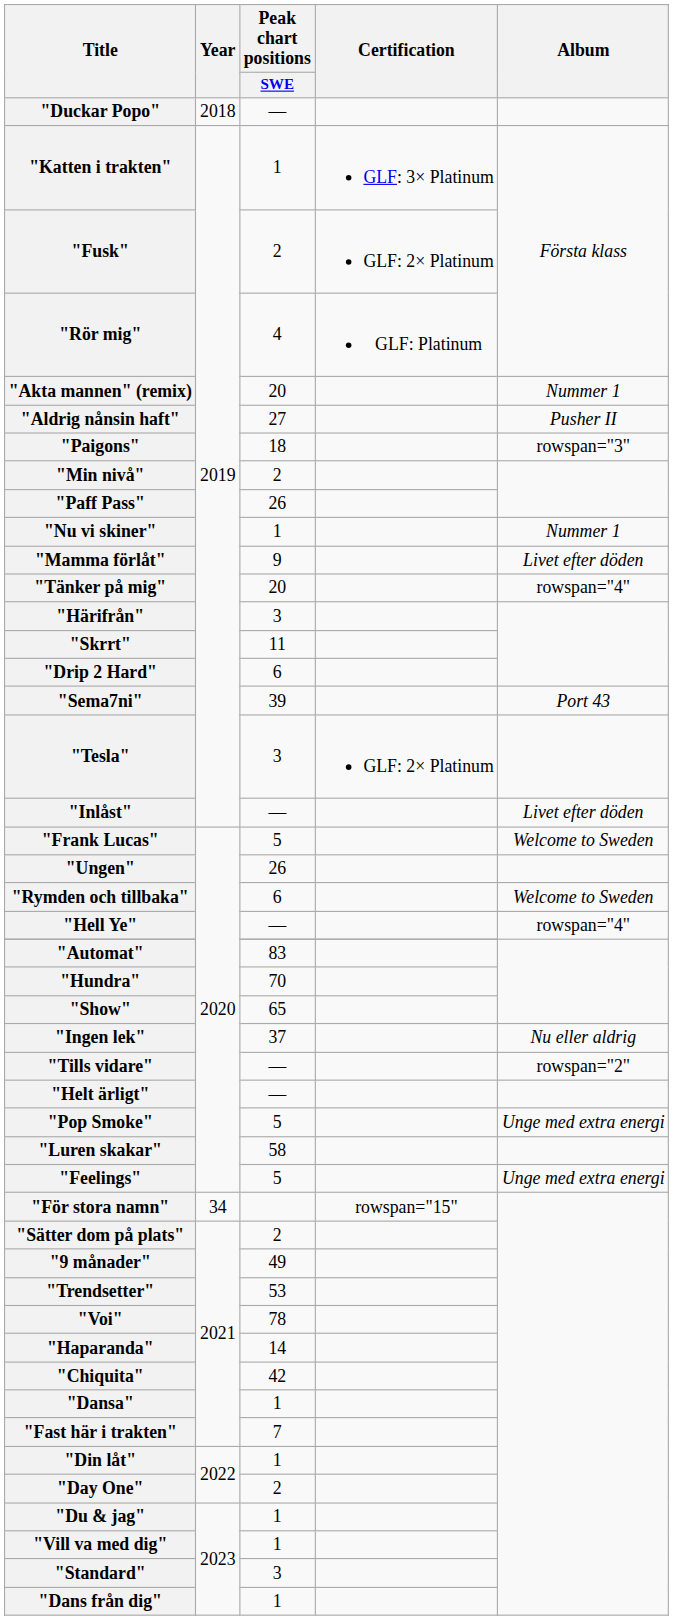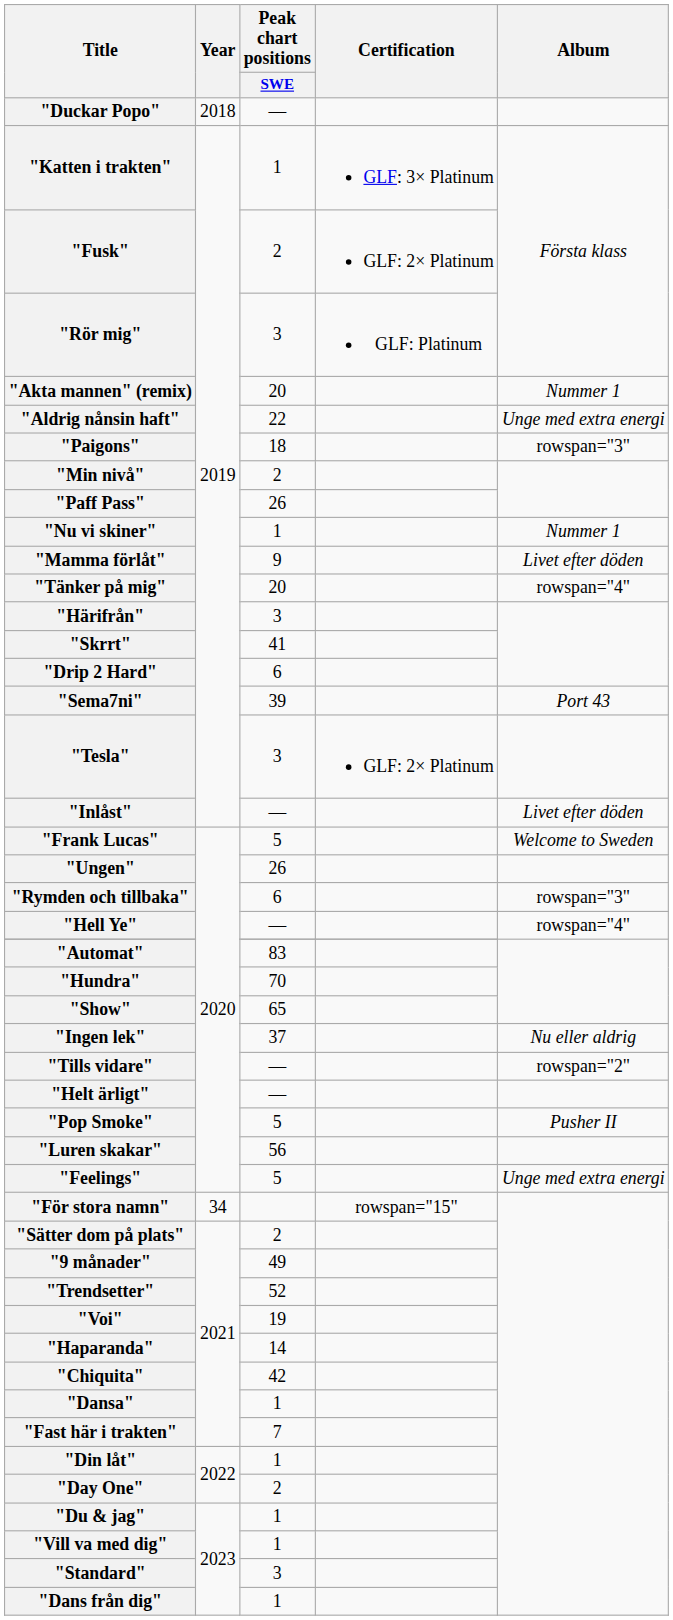(277, 334) 4 -> (277, 334) 3
(277, 418) 27 -> (277, 418) 22
(583, 418) Pusher II -> (583, 418) Unge med extra energi
(277, 644) 11 -> (277, 644) 41
(583, 896) Welcome to Sweden -> (583, 896) rowspan="3"
(583, 1122) Unge med extra energi -> (583, 1122) Pusher II
(277, 1150) 58 -> (277, 1150) 56
(277, 1291) 53 -> (277, 1291) 52
(277, 1319) 78 -> (277, 1319) 19
